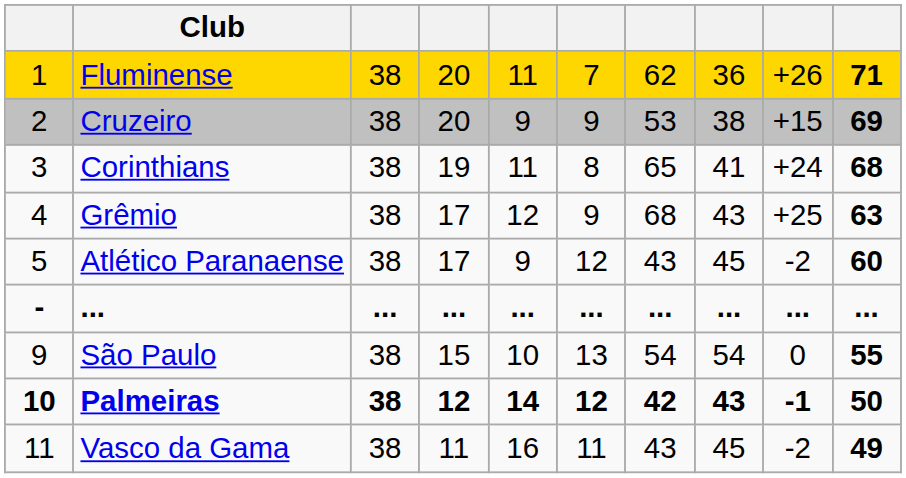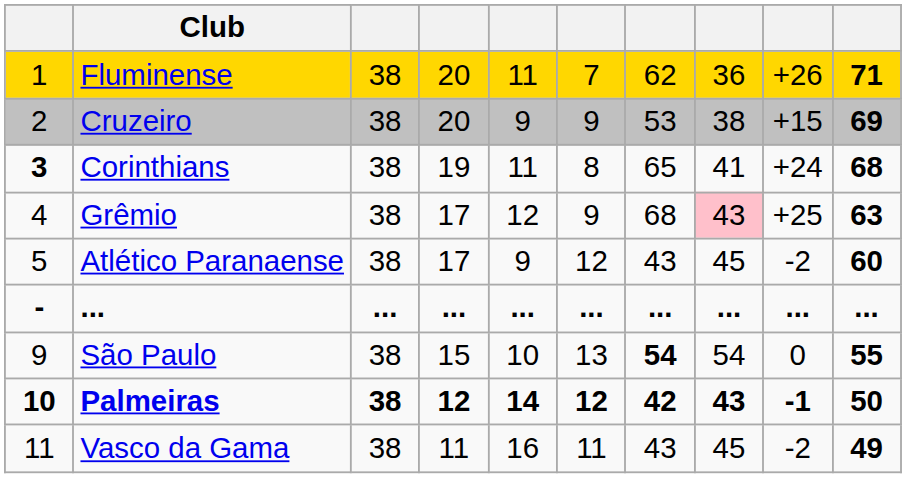(39, 167) normal -> (39, 167) bold
(729, 214) no background -> (729, 214) pink background
(660, 354) normal -> (660, 354) bold
